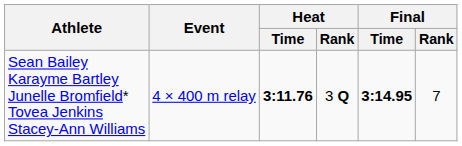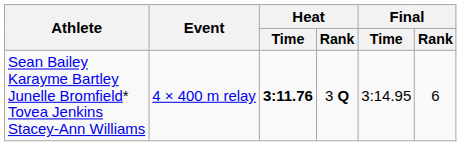(387, 96) bold -> (386, 96) normal
(436, 96) 7 -> (435, 96) 6
